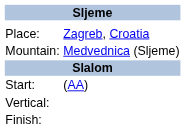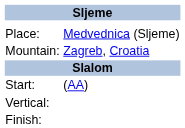(106, 33) Zagreb, Croatia -> (121, 33) Medvednica (Sljeme)
(121, 51) Medvednica (Sljeme) -> (106, 51) Zagreb, Croatia
